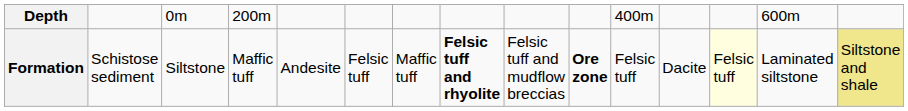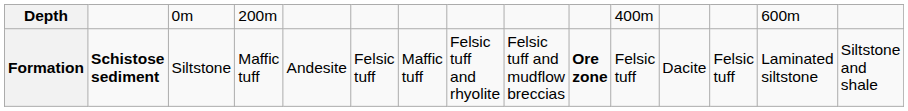(125, 67) normal -> (128, 67) bold
(472, 67) bold -> (475, 67) normal
(734, 67) lightyellow background -> (734, 67) no background
(871, 67) khaki background -> (871, 67) no background
